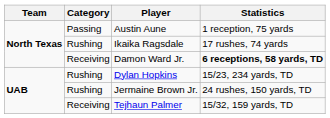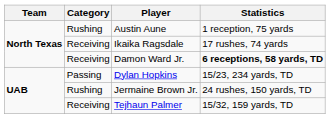(84, 28) Passing -> (85, 28) Rushing
(85, 43) Rushing -> (88, 43) Receiving
(85, 74) Rushing -> (84, 74) Passing
